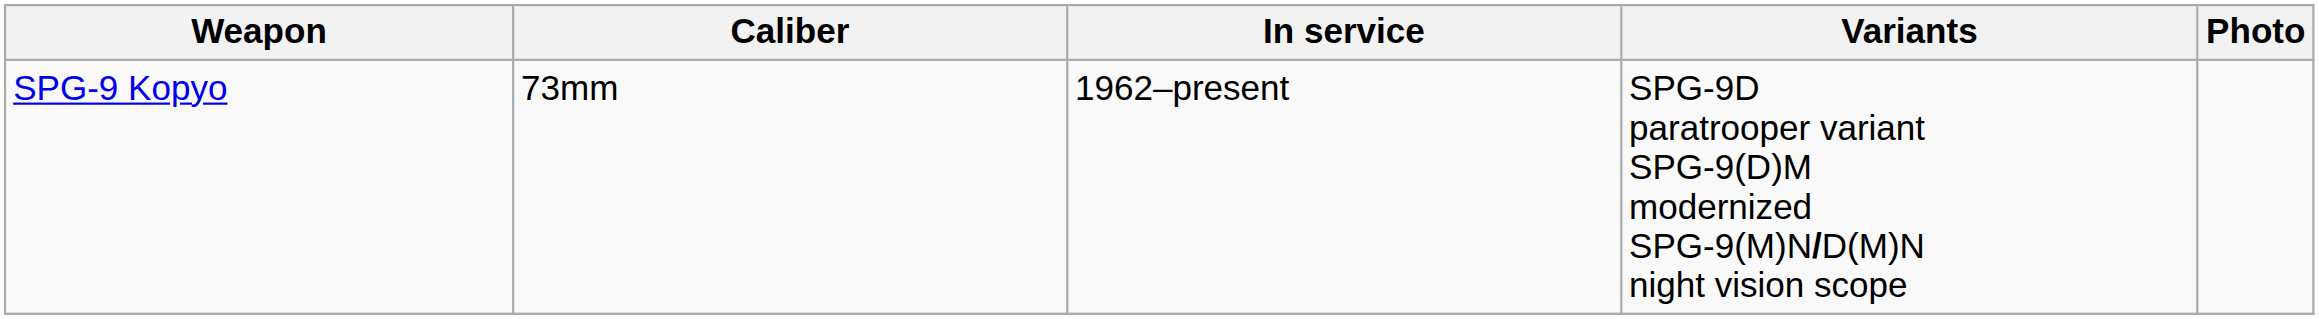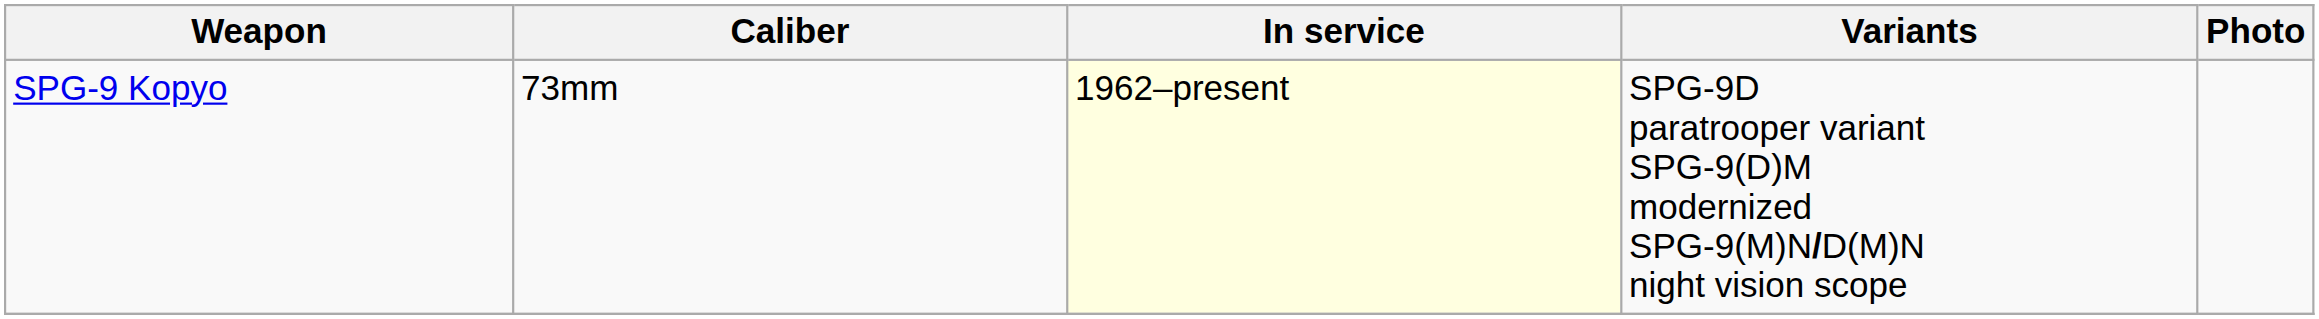(1182, 87) no background -> (1182, 87) lightyellow background
